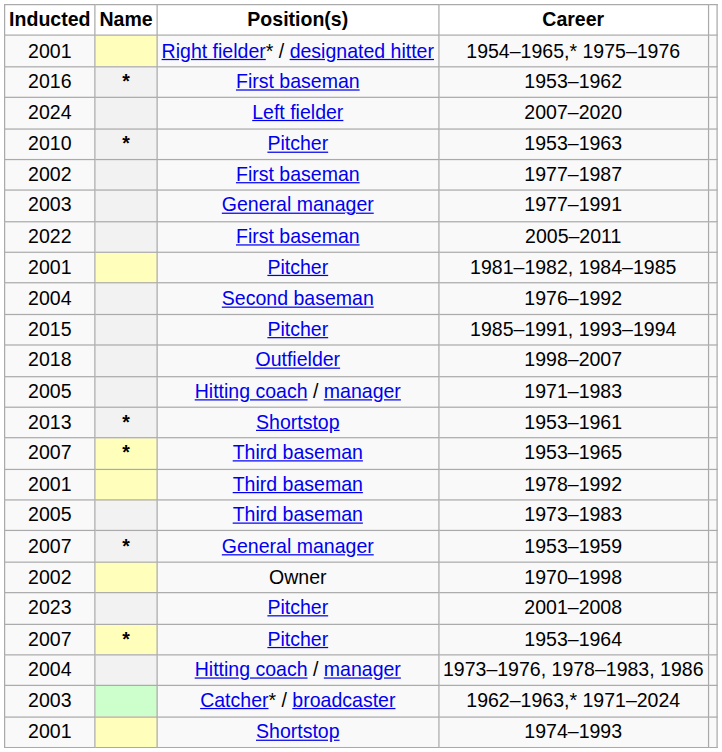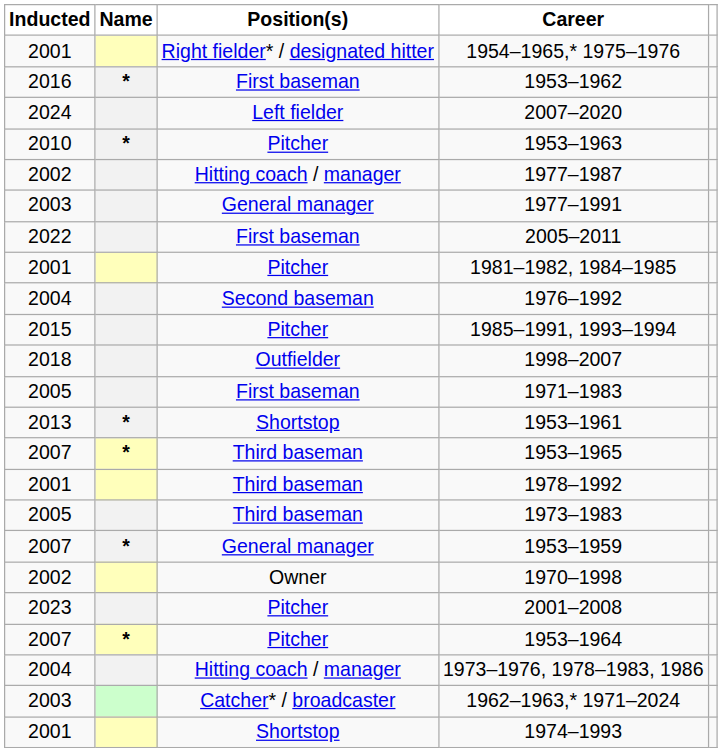(298, 174) First baseman -> (298, 174) Hitting coach / manager
(298, 391) Hitting coach / manager -> (298, 391) First baseman
